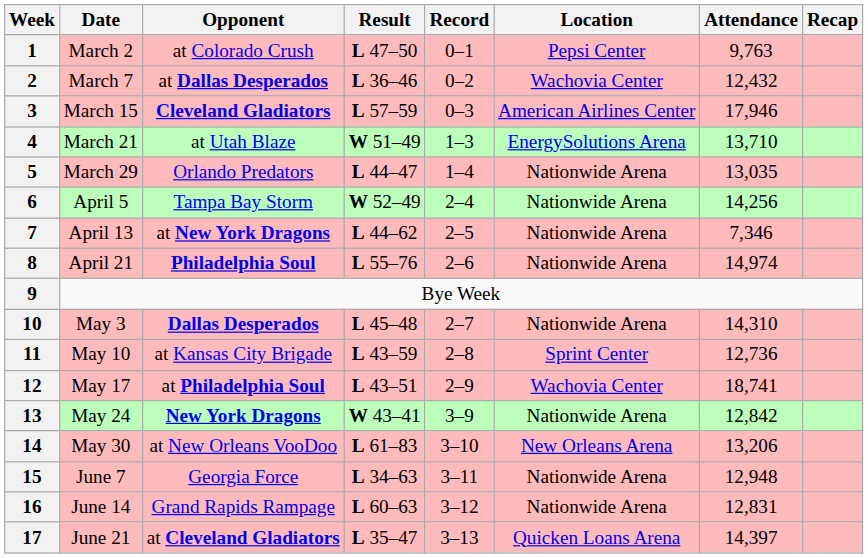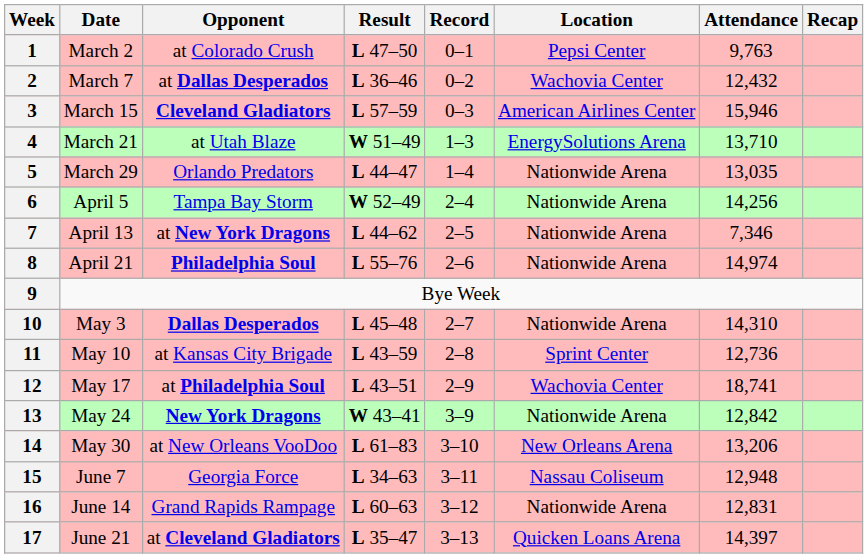(751, 111) 17,946 -> (751, 111) 15,946
(597, 476) Nationwide Arena -> (597, 476) Nassau Coliseum
